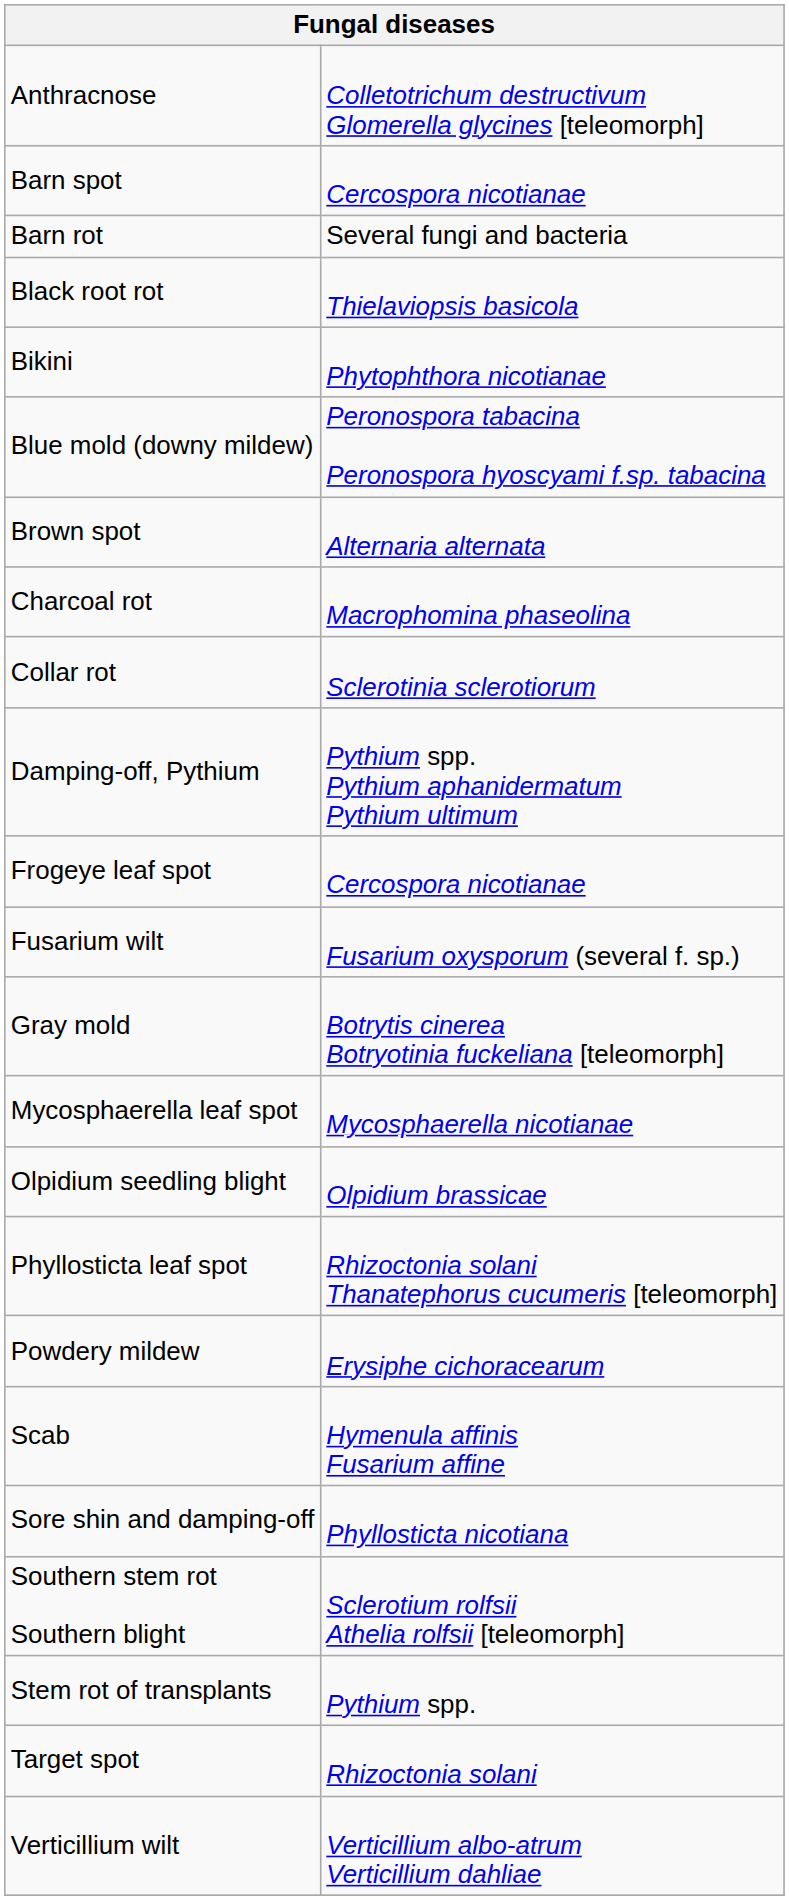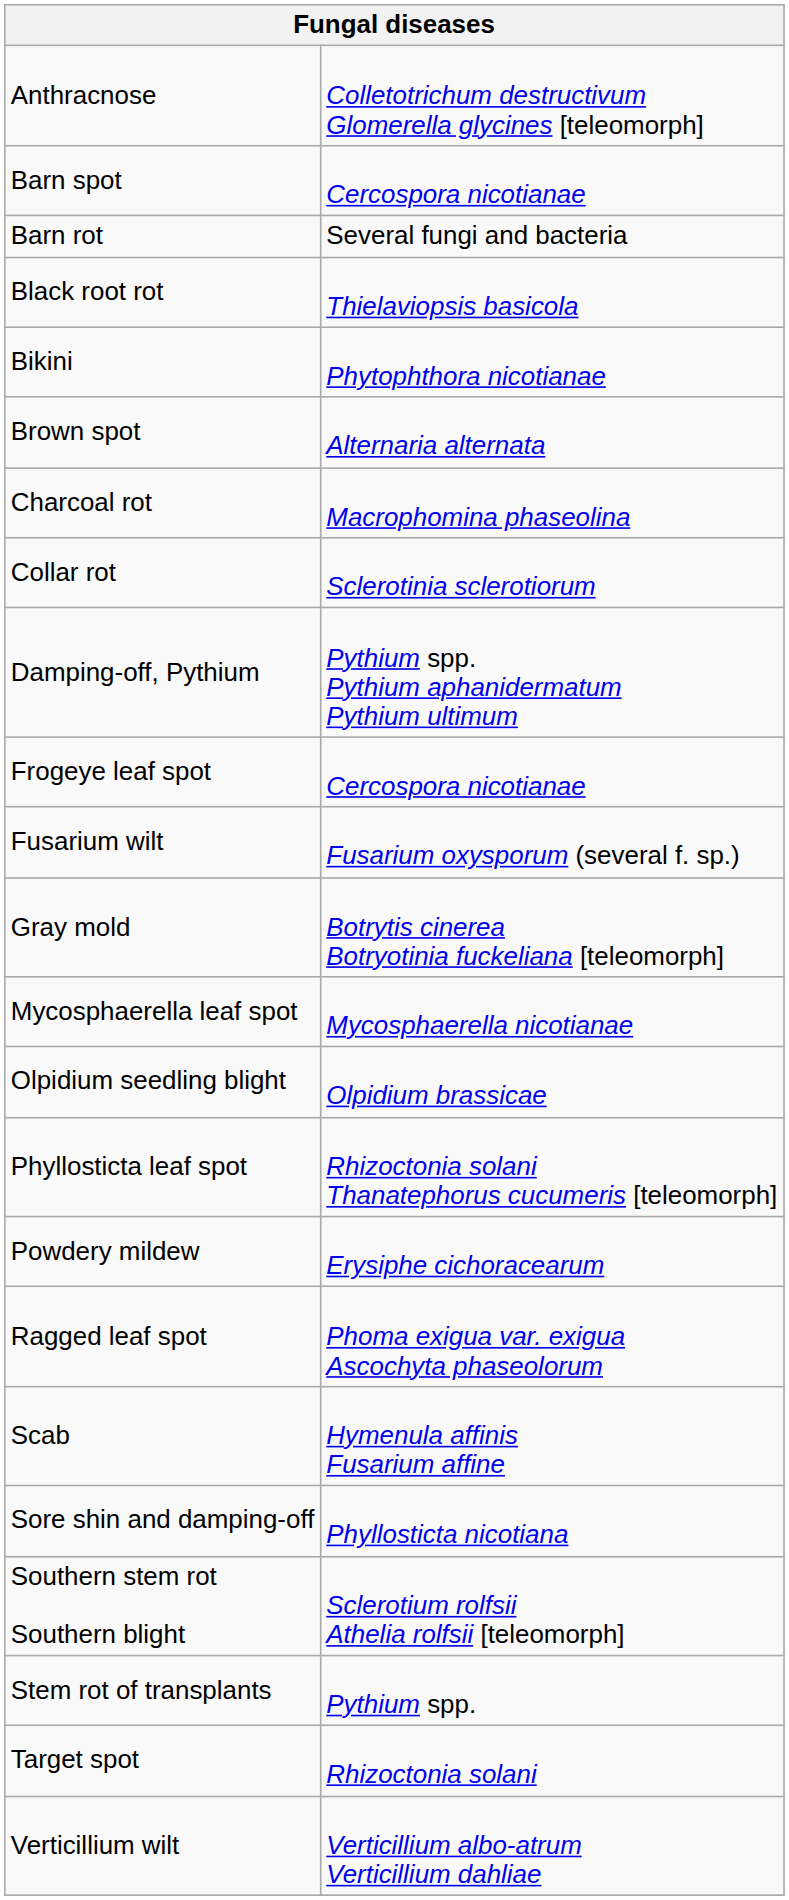- row: (162, 446)
+ row: (109, 1336)
